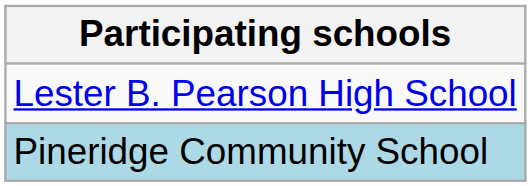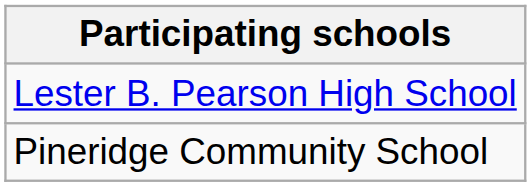(251, 151) lightblue background -> (251, 151) no background
